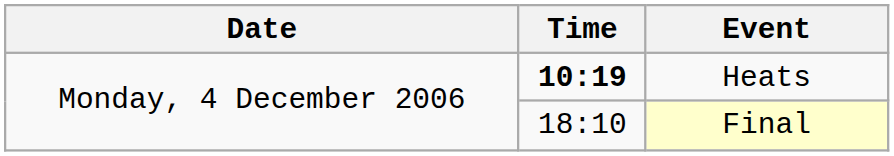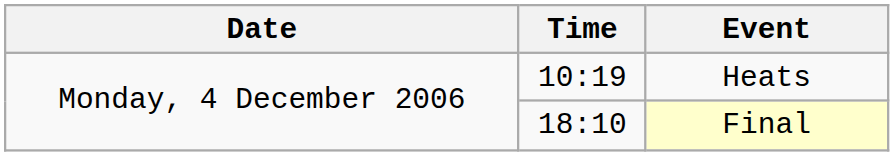(582, 77) bold -> (582, 77) normal
